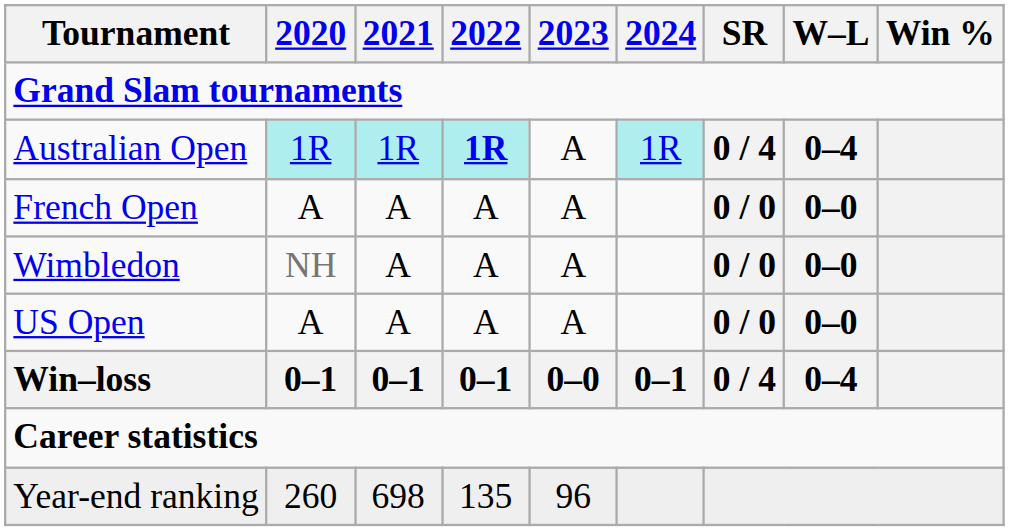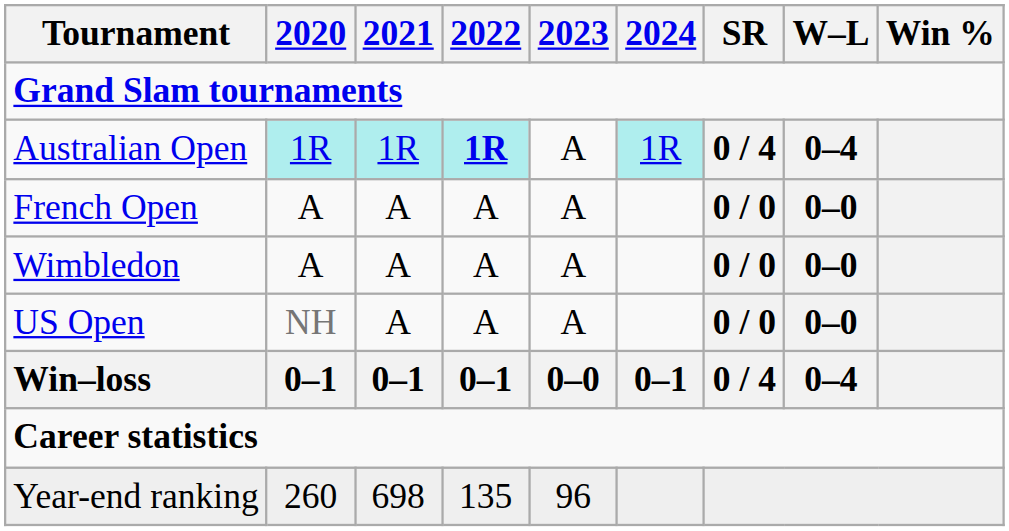(311, 263) NH -> (311, 263) A
(311, 321) A -> (311, 321) NH
